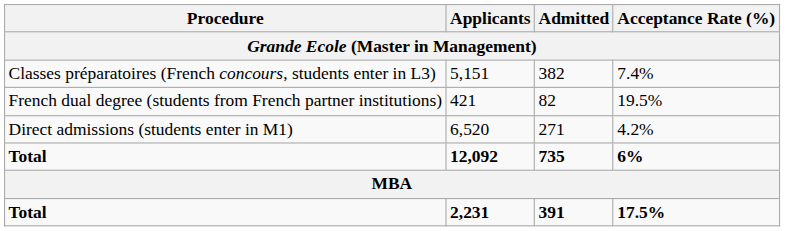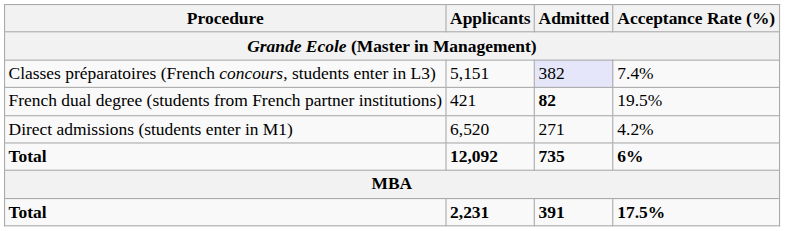(552, 73) no background -> (552, 73) lavender background
(547, 101) normal -> (547, 101) bold
